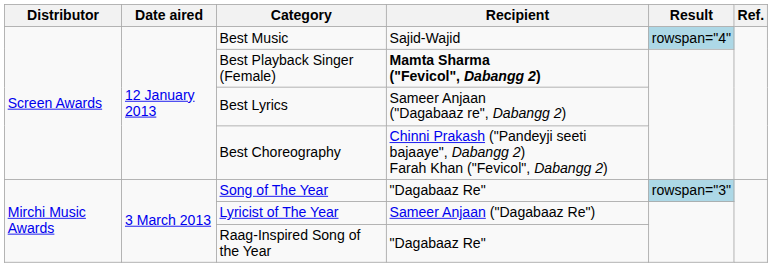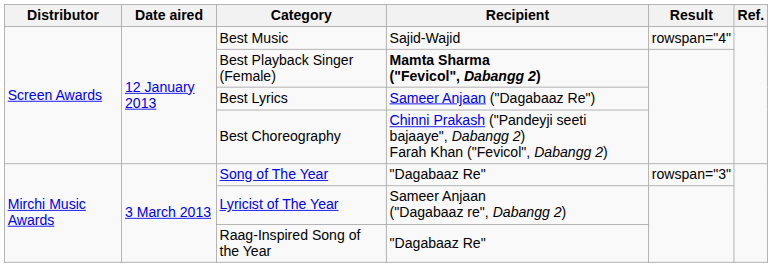(691, 37) lightblue background -> (691, 37) no background
(478, 106) Sameer Anjaan ("Dagabaaz re", Dabangg 2) -> (492, 98) Sameer Anjaan ("Dagabaaz Re")
(691, 190) lightblue background -> (691, 174) no background
(492, 213) Sameer Anjaan ("Dagabaaz Re") -> (478, 205) Sameer Anjaan ("Dagabaaz re", Dabangg 2)
